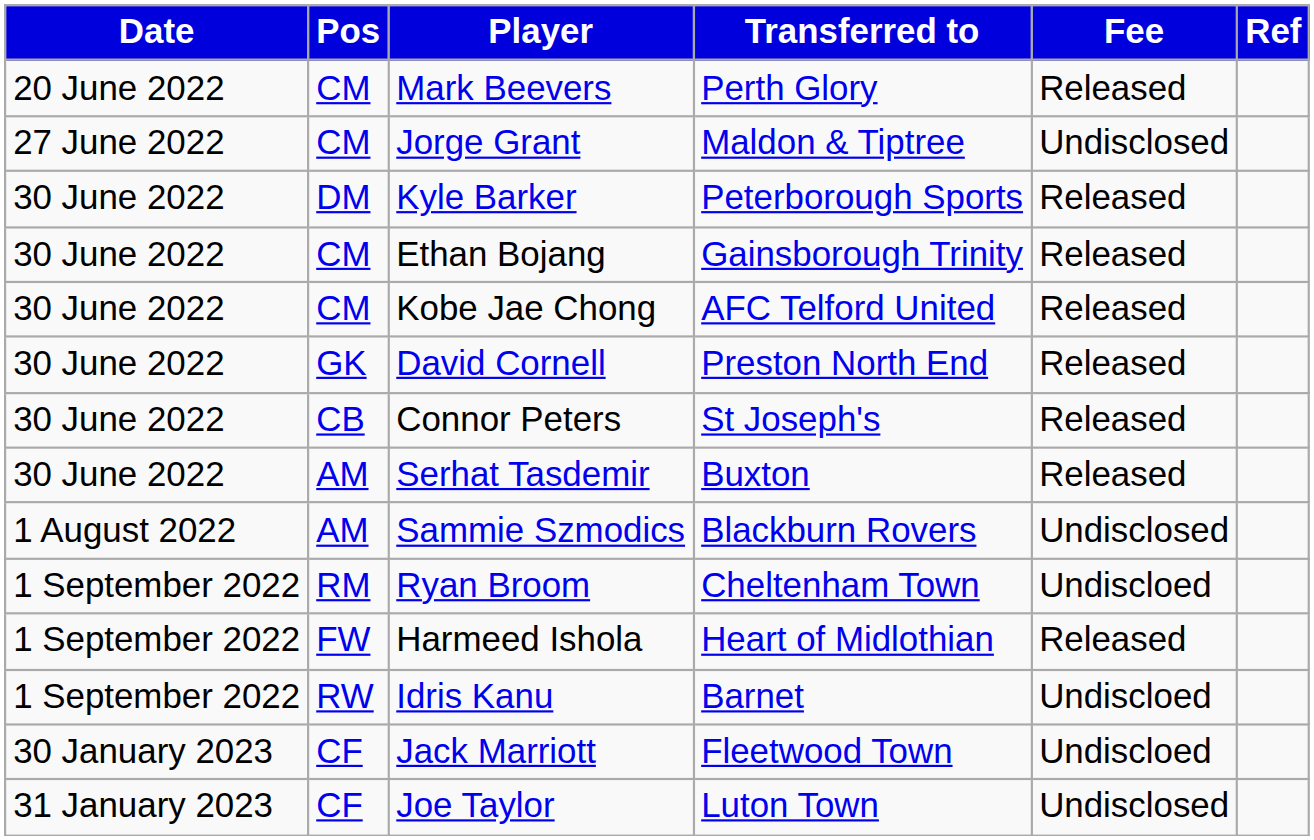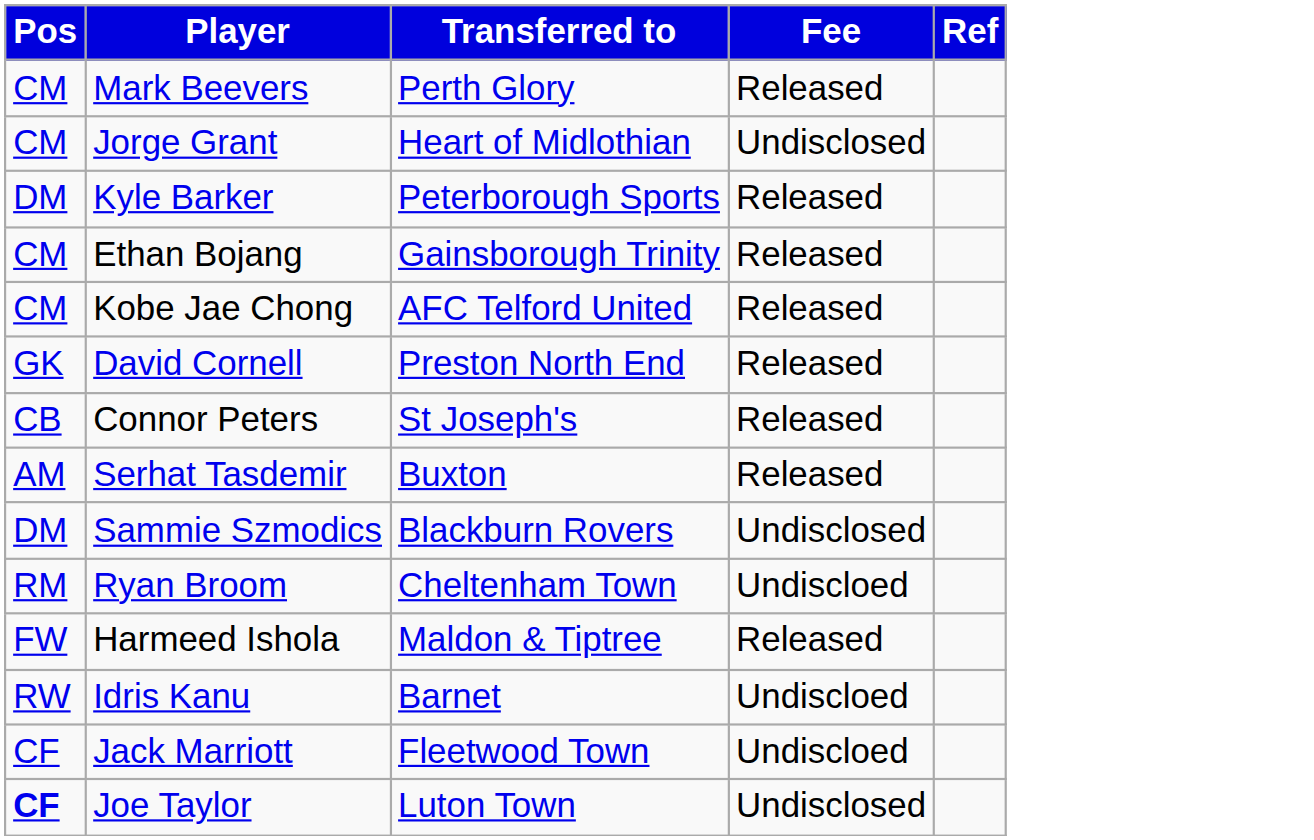- column: (157, 32)
(833, 142) Maldon & Tiptree -> (544, 142) Heart of Midlothian
(342, 530) AM -> (40, 530) DM
(848, 640) Heart of Midlothian -> (530, 640) Maldon & Tiptree
(339, 806) normal -> (36, 806) bold
